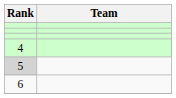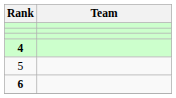(20, 47) normal -> (20, 47) bold
(20, 66) lightgrey background -> (20, 66) no background
(20, 84) normal -> (20, 84) bold
